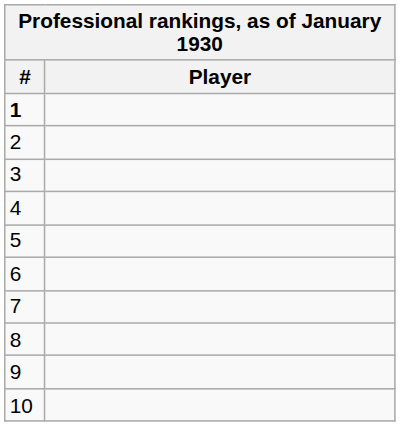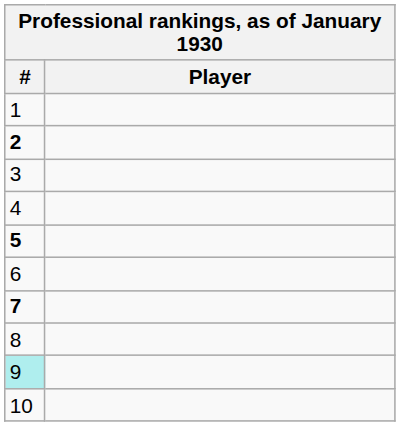(15, 109) bold -> (15, 109) normal
(15, 142) normal -> (15, 142) bold
(15, 241) normal -> (15, 241) bold
(15, 306) normal -> (15, 306) bold
(15, 372) no background -> (15, 372) paleturquoise background
